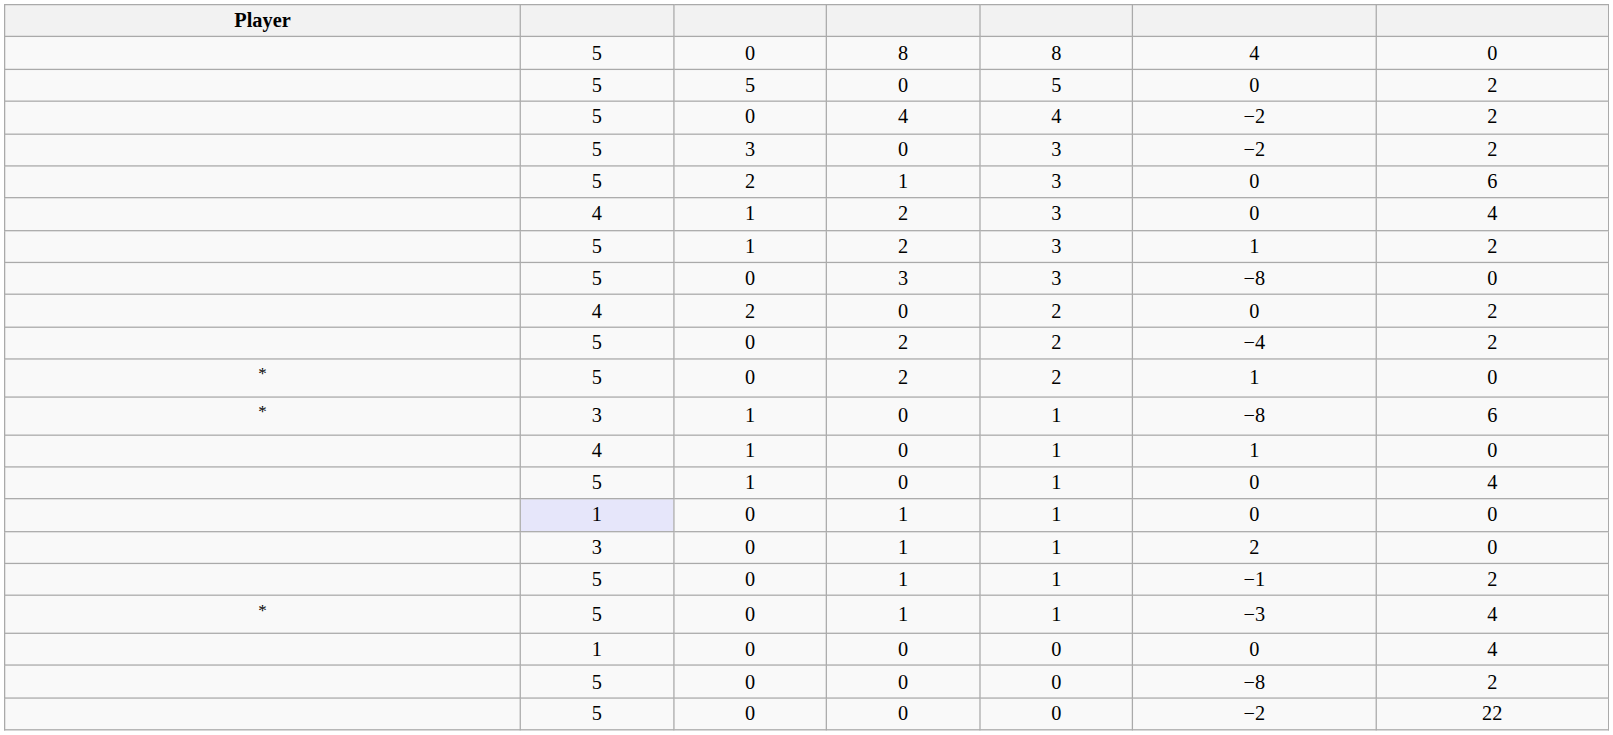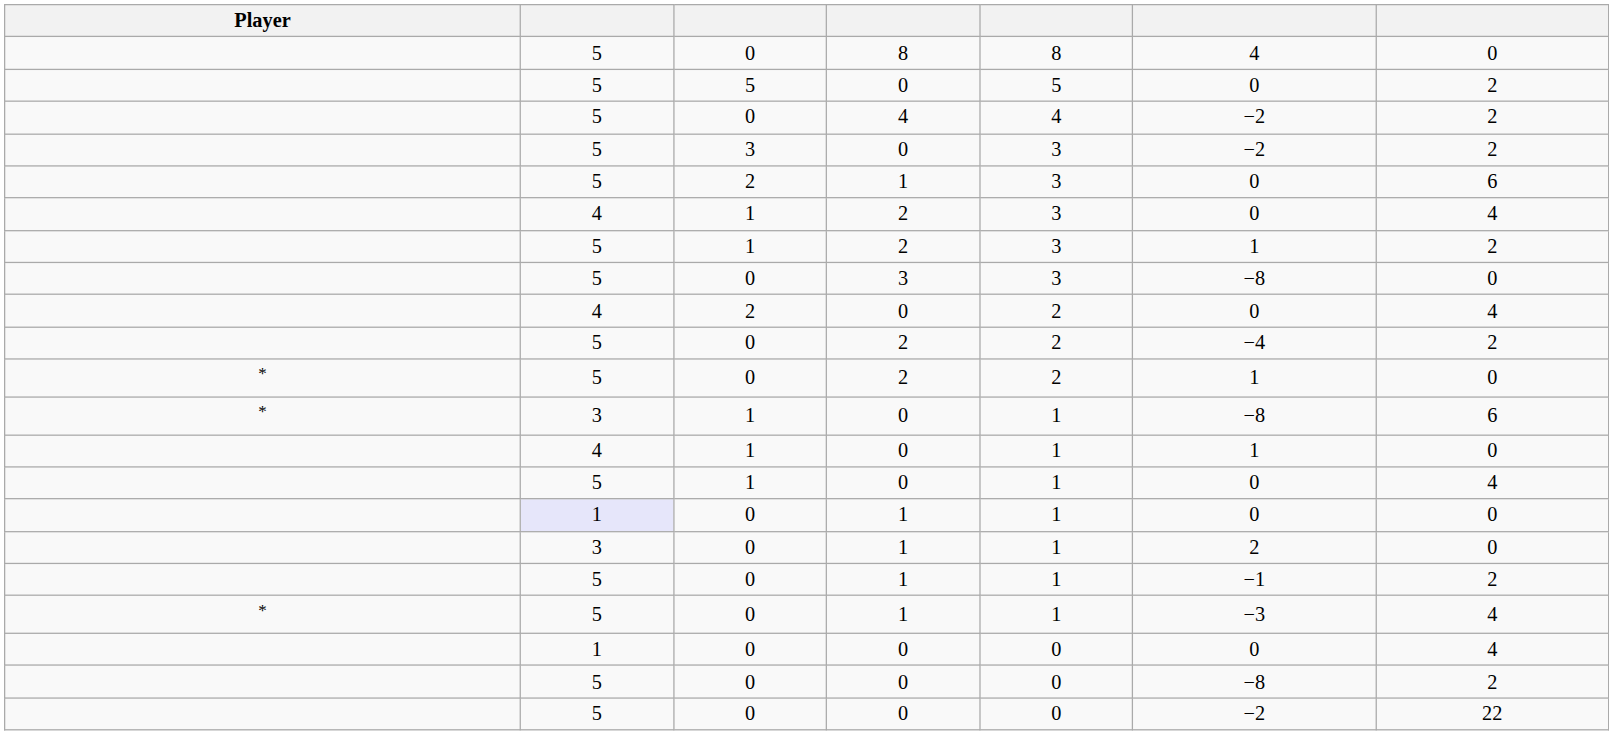(1492, 310) 2 -> (1492, 310) 4
